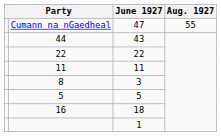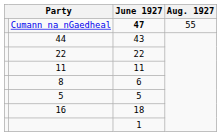(139, 26) normal -> (139, 26) bold
(139, 83) 3 -> (139, 83) 6
